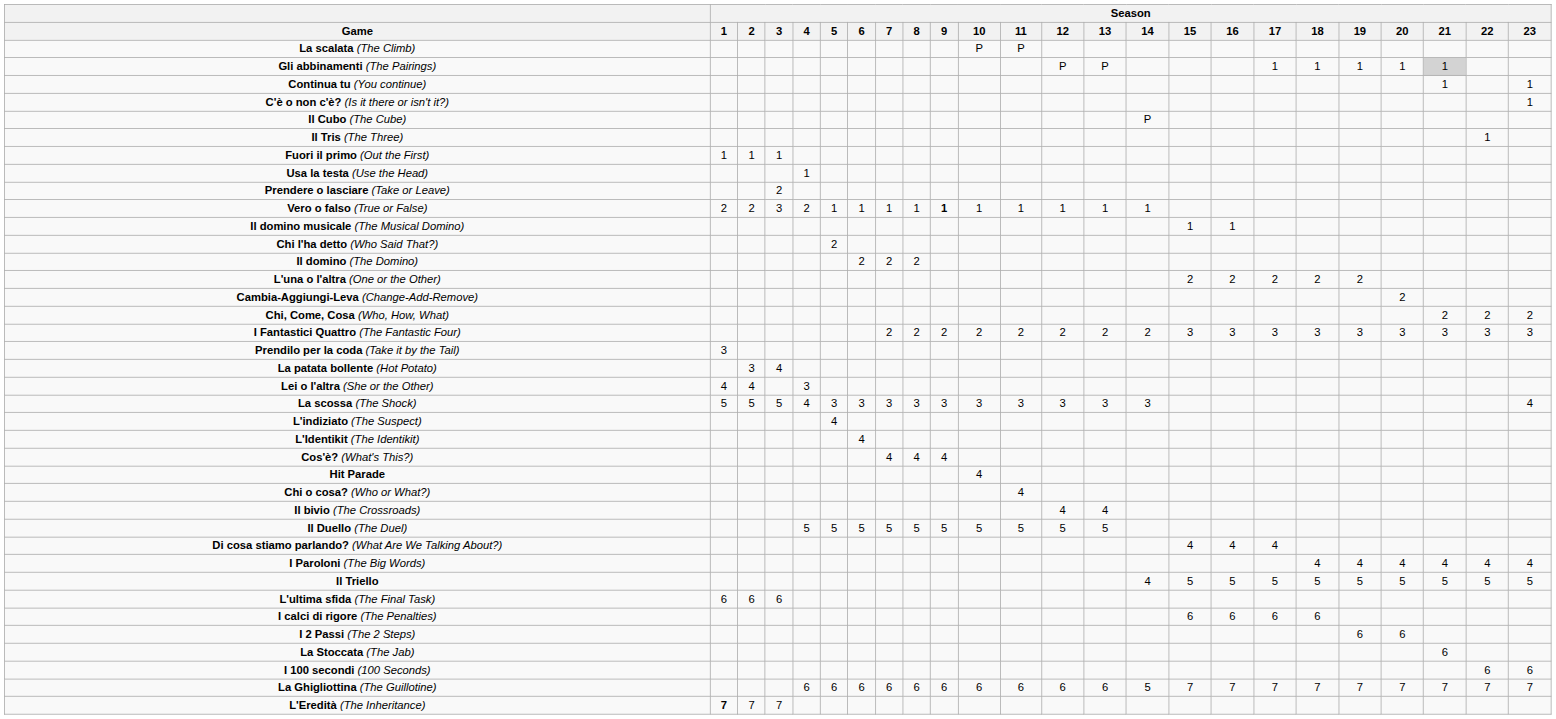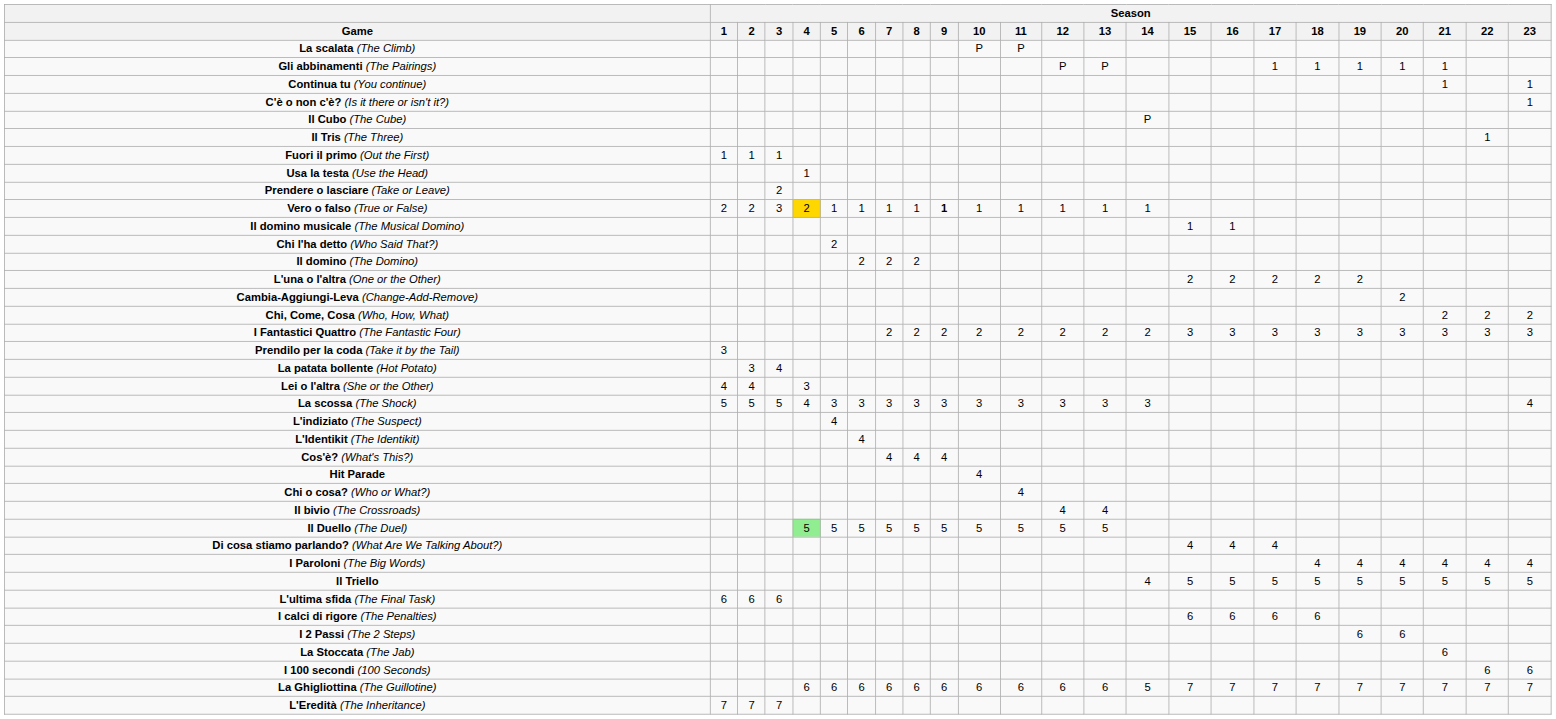(1445, 67) lightgrey background -> (1445, 67) no background
(807, 209) no background -> (807, 209) gold background
(807, 528) no background -> (807, 528) lightgreen background
(724, 706) bold -> (724, 706) normal
